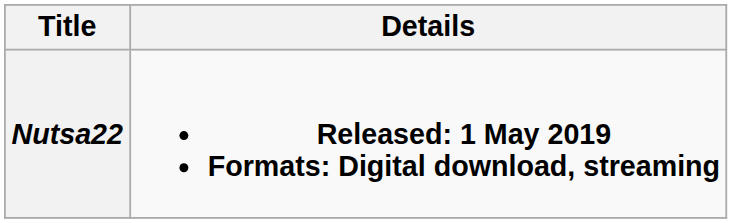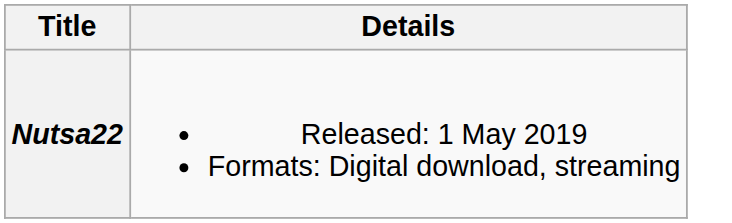(428, 150) bold -> (408, 150) normal
